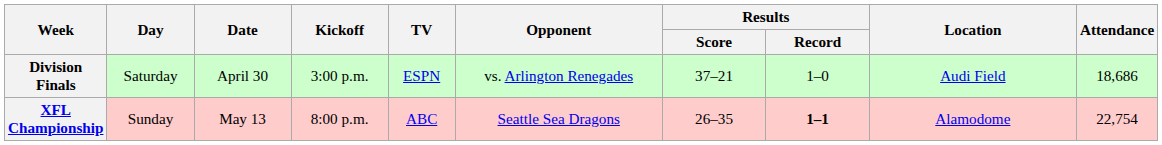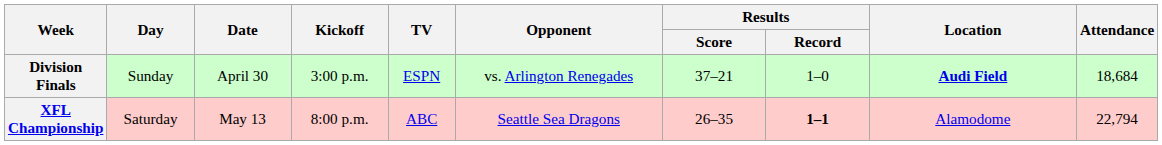(150, 76) Saturday -> (150, 76) Sunday
(973, 76) normal -> (973, 76) bold
(1117, 76) 18,686 -> (1117, 76) 18,684
(150, 119) Sunday -> (150, 119) Saturday
(1117, 119) 22,754 -> (1117, 119) 22,794
